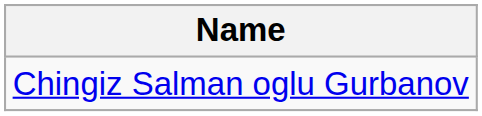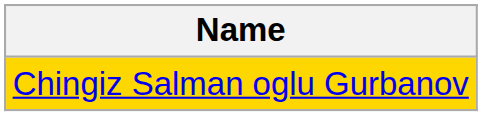(241, 82) no background -> (241, 82) gold background
